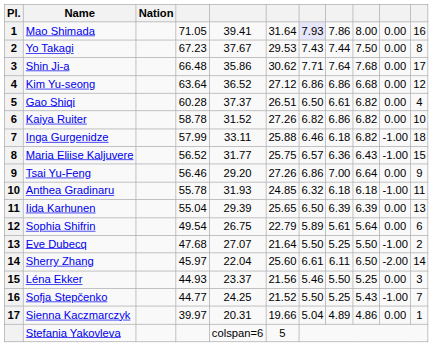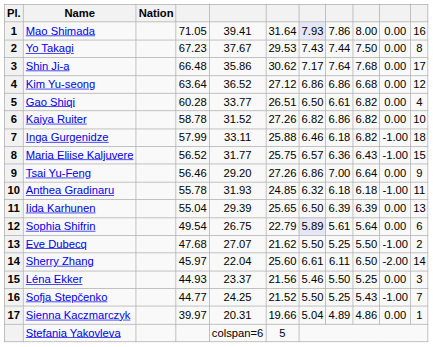(312, 66) 7.71 -> (312, 66) 7.17
(238, 102) 37.37 -> (238, 102) 33.77
(312, 226) no background -> (312, 226) lavender background
(282, 244) 21.64 -> (282, 244) 21.62
